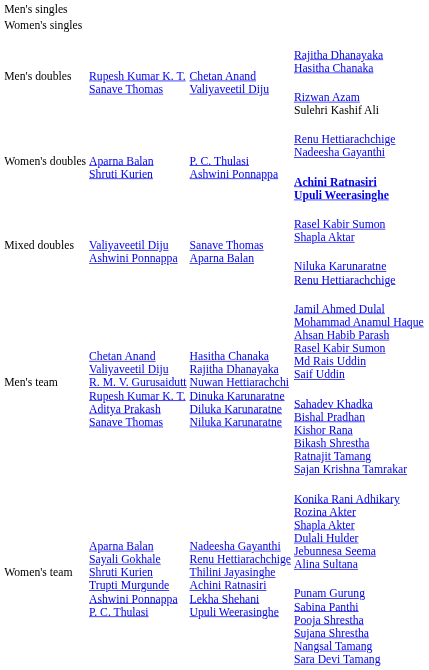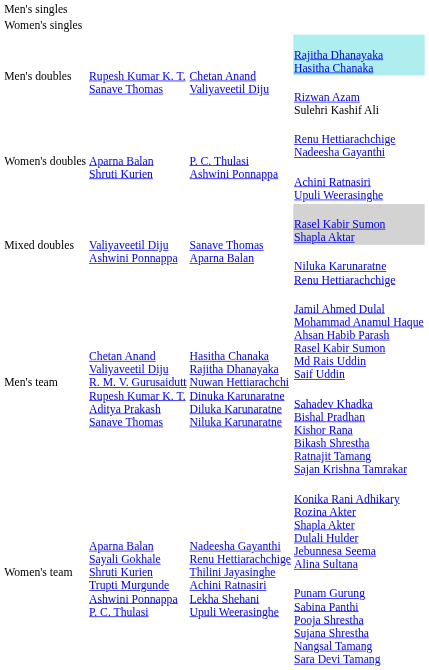(339, 61) no background -> (339, 61) paleturquoise background
(341, 188) bold -> (339, 188) normal
(340, 231) no background -> (340, 231) lightgrey background
